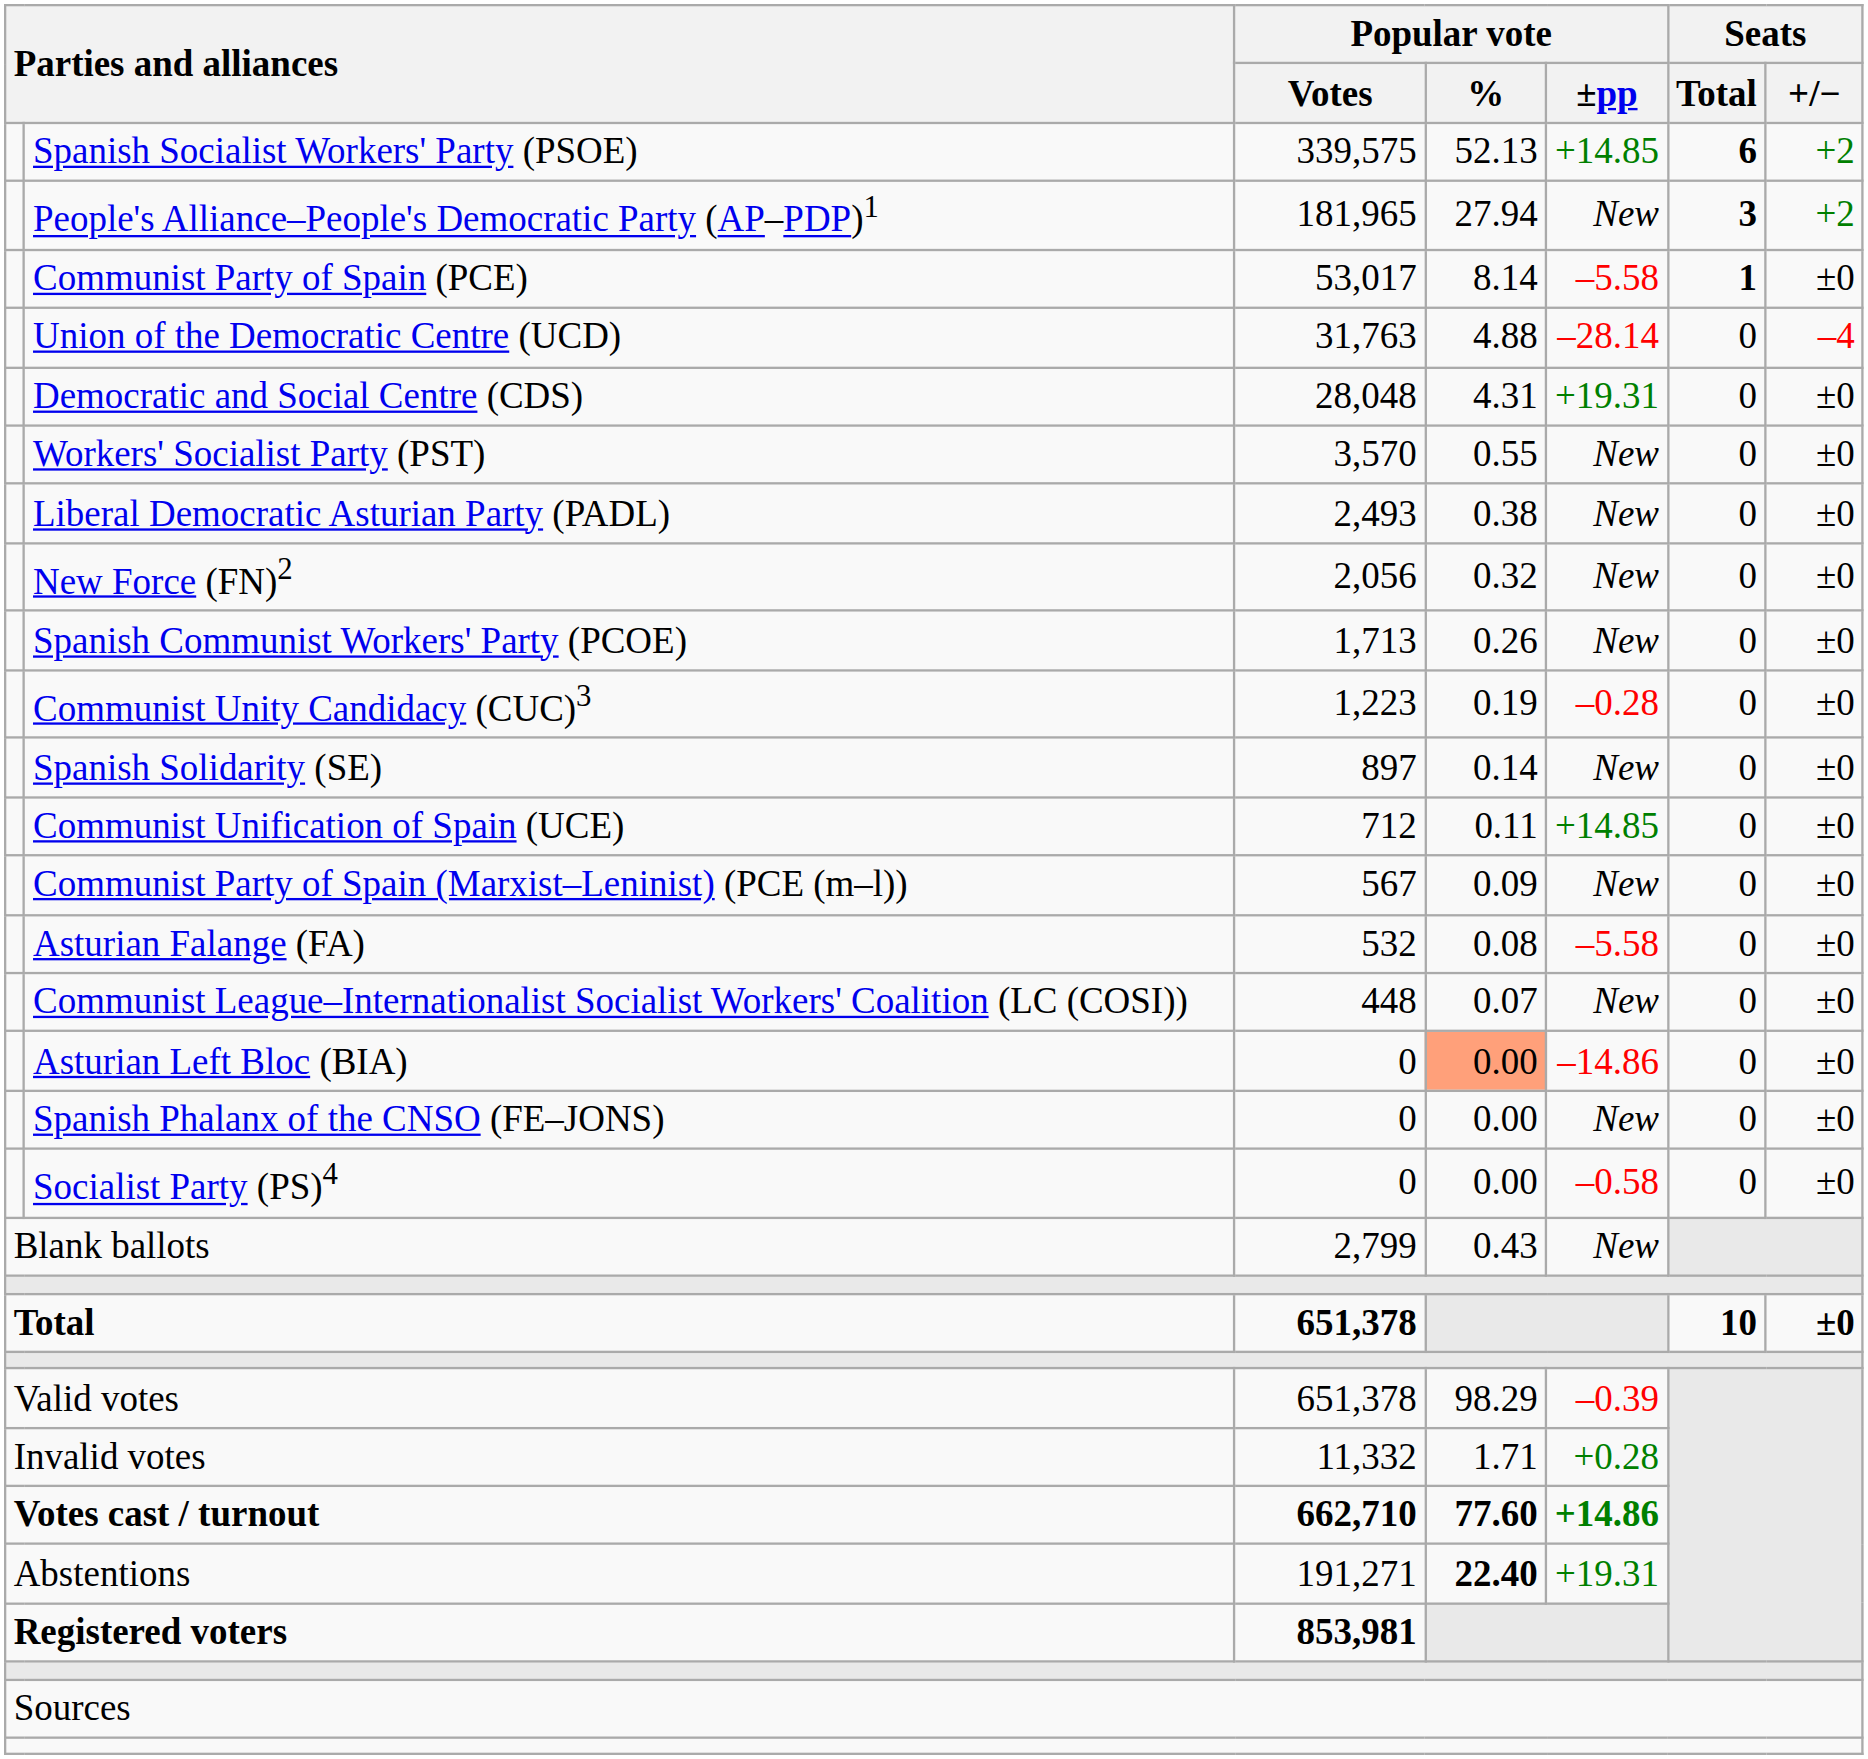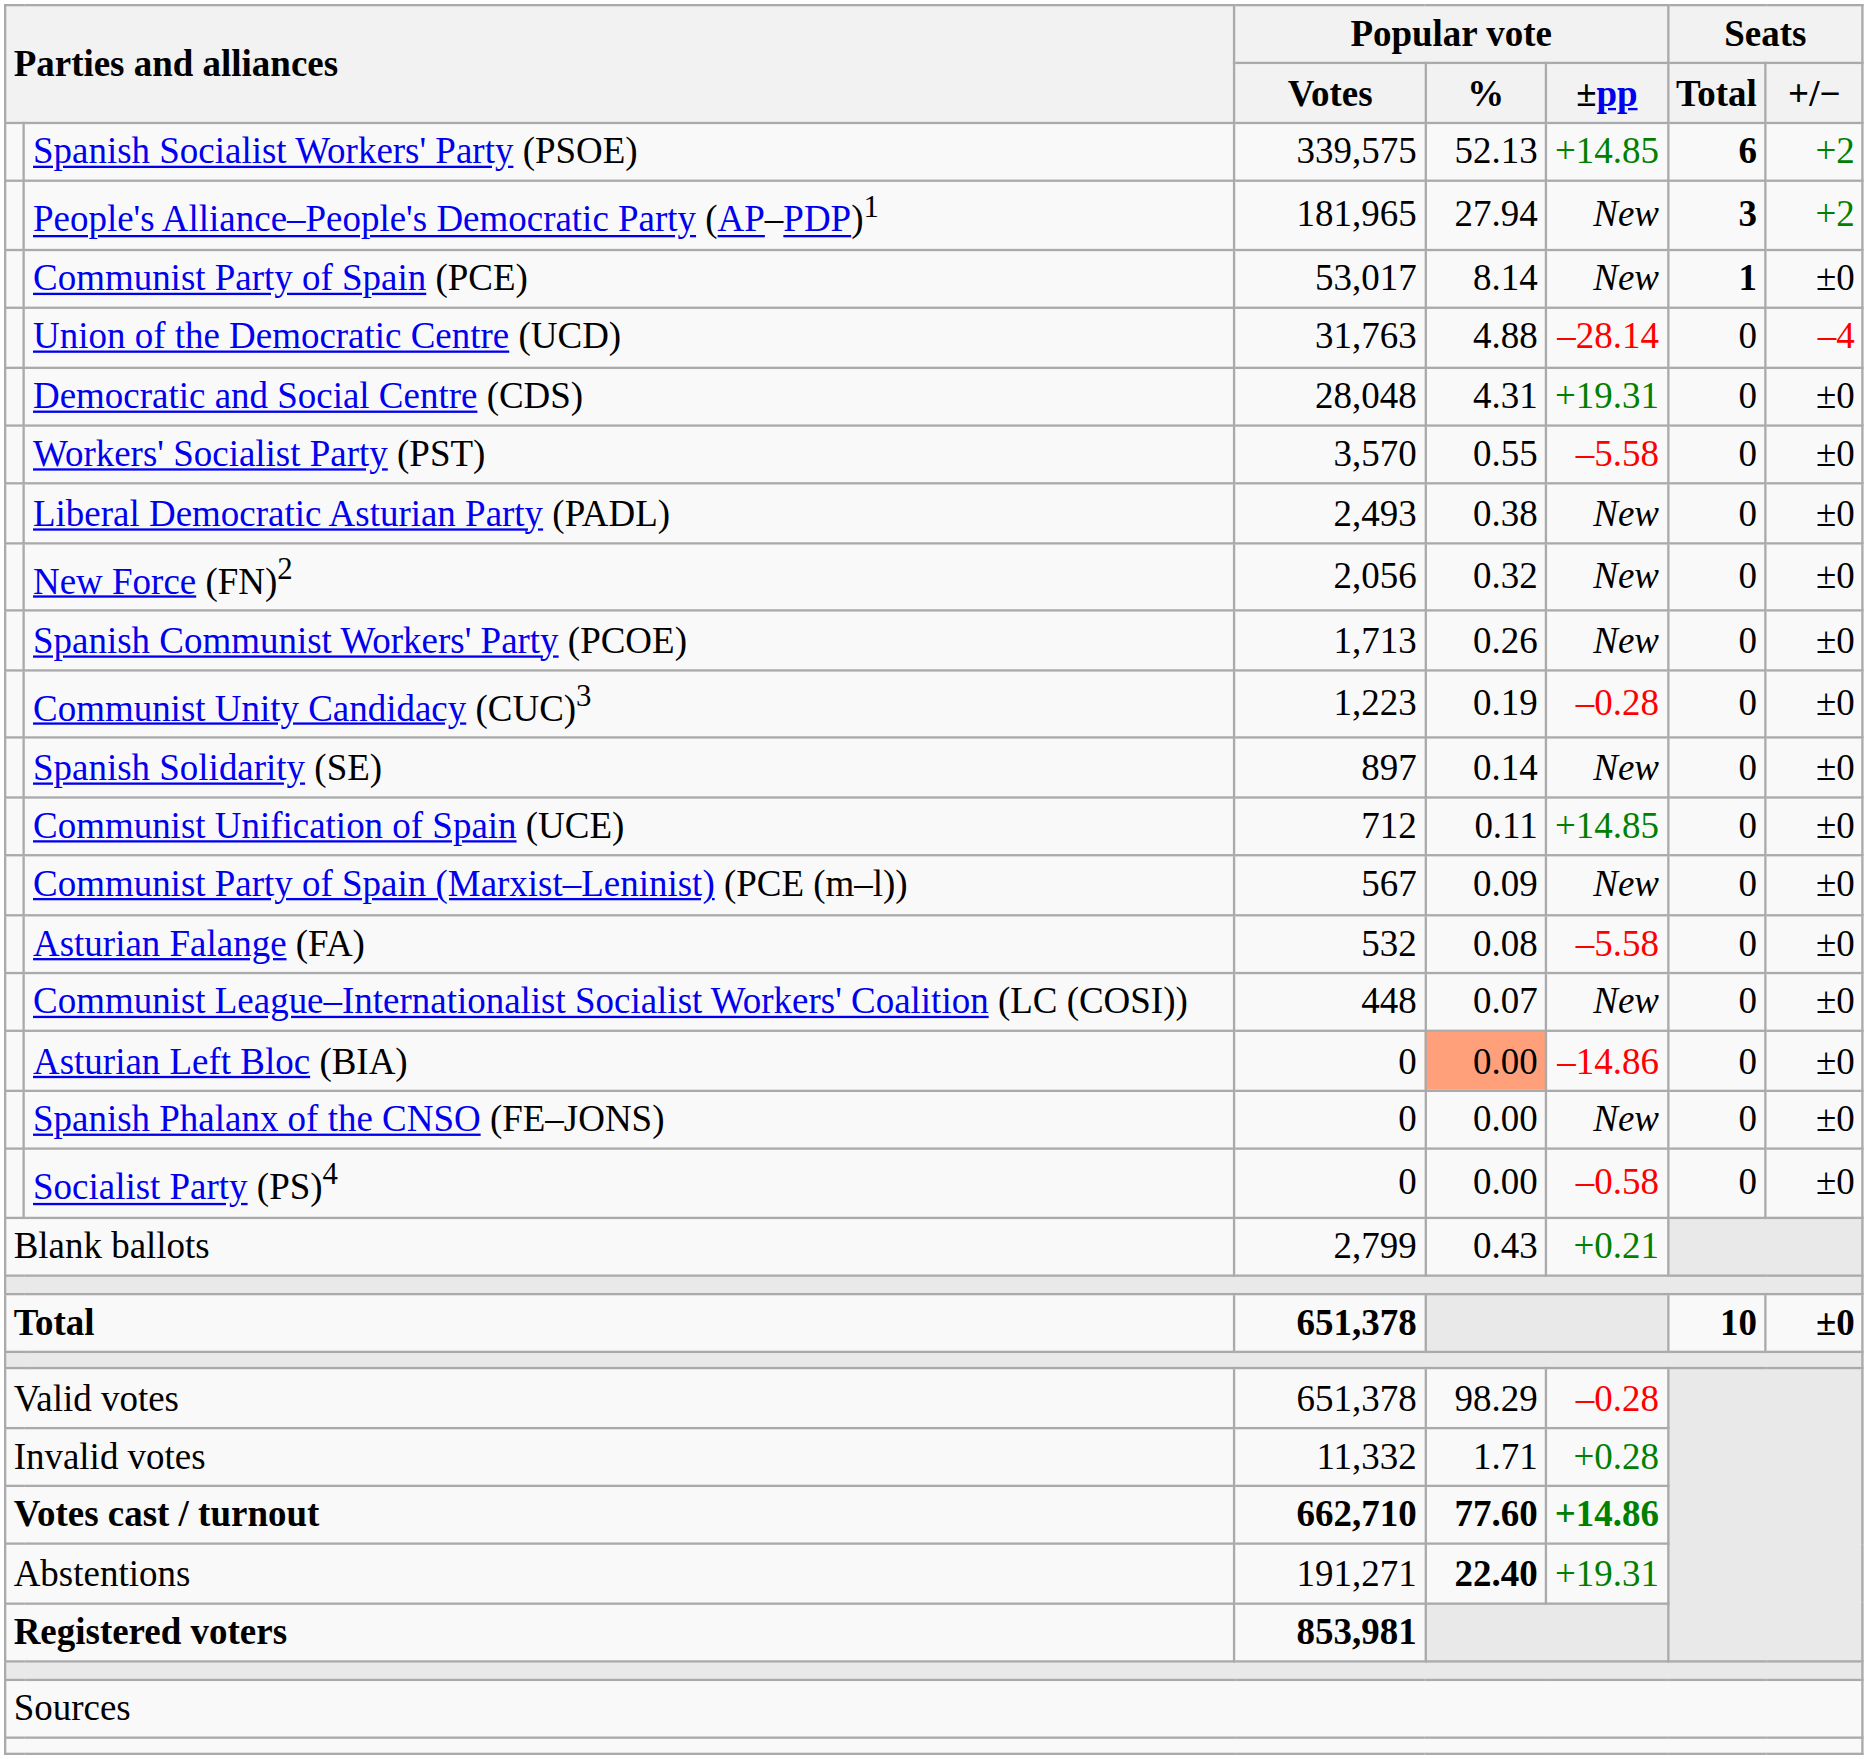(1617, 278) –5.58 -> (1626, 278) New
(1626, 454) New -> (1617, 454) –5.58
(1626, 1246) New -> (1616, 1246) +0.21
(1617, 1397) –0.39 -> (1617, 1397) –0.28
